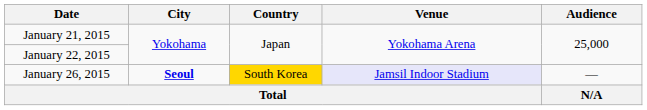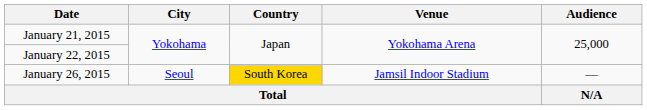(179, 74) bold -> (179, 74) normal
(432, 74) lavender background -> (432, 74) no background
